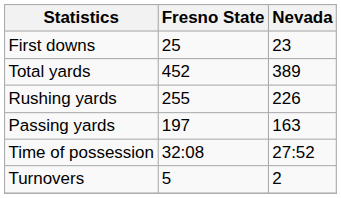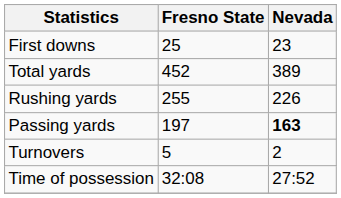(286, 125) normal -> (286, 125) bold
rows swapped: (46, 179) <-> (81, 152)
